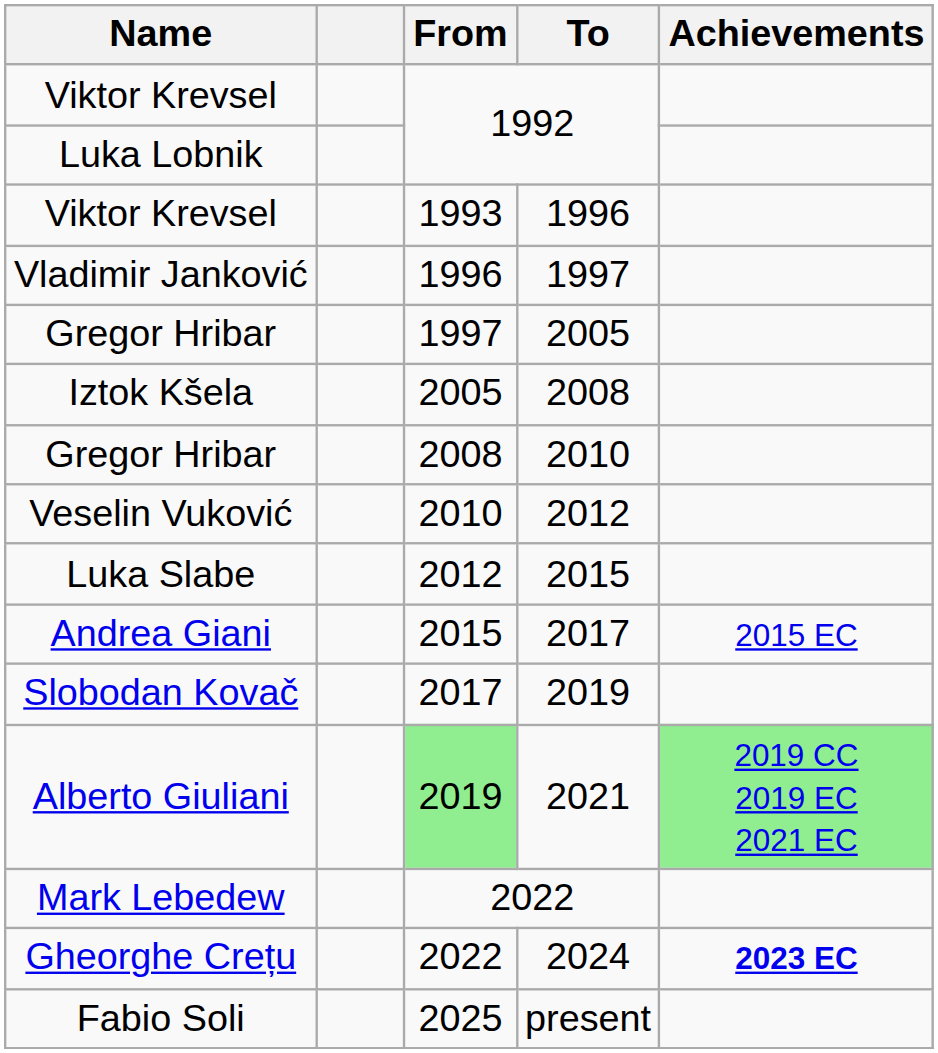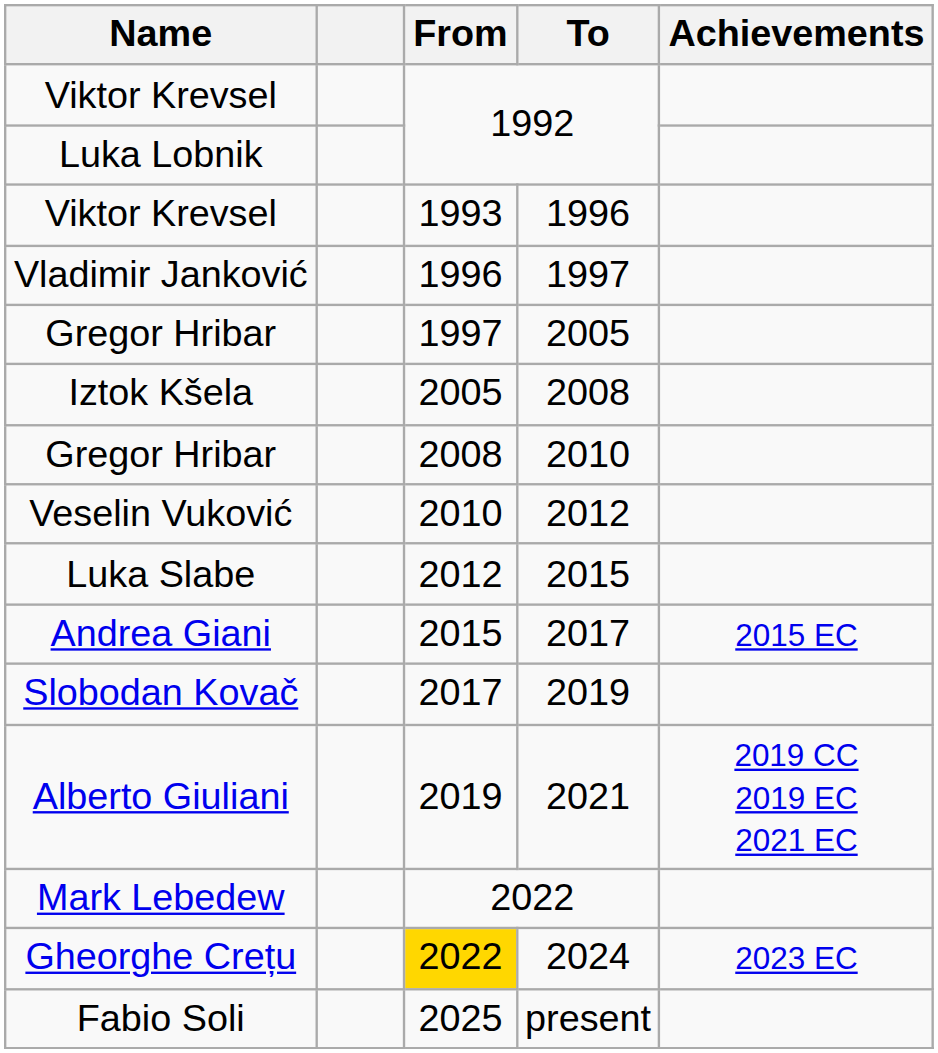(460, 795) lightgreen background -> (460, 795) no background
(796, 797) lightgreen background -> (796, 797) no background
(460, 957) no background -> (460, 957) gold background
(796, 957) bold -> (796, 960) normal
